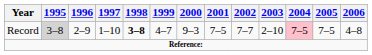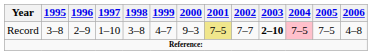(55, 30) lightgrey background -> (55, 30) no background
(136, 30) bold -> (136, 30) normal
(218, 30) no background -> (218, 30) khaki background
(272, 30) normal -> (272, 30) bold
